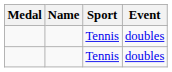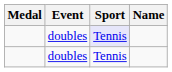columns swapped: (64, 15) <-> (145, 15)
(102, 36) no background -> (110, 36) lavender background
